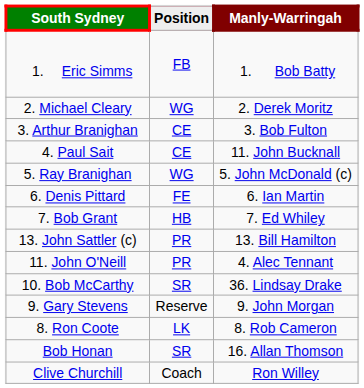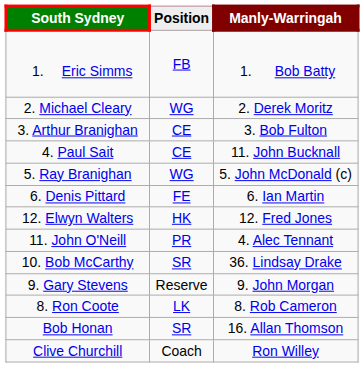- row: (78, 218)
- row: (78, 240)
+ row: (78, 218)
